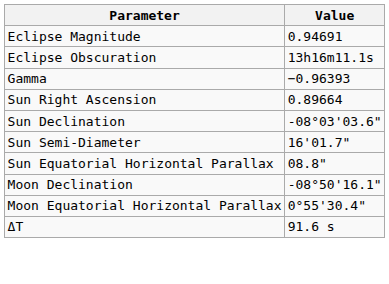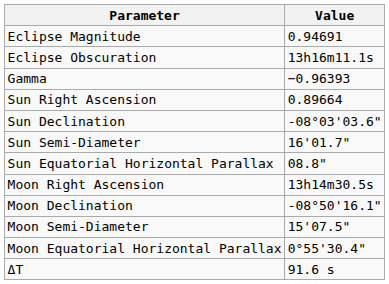+ row: (86, 185)
+ row: (78, 227)
